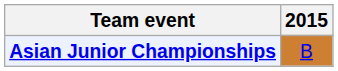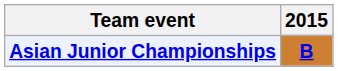(306, 51) normal -> (306, 51) bold
